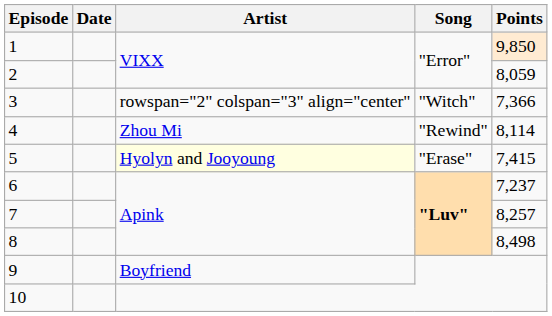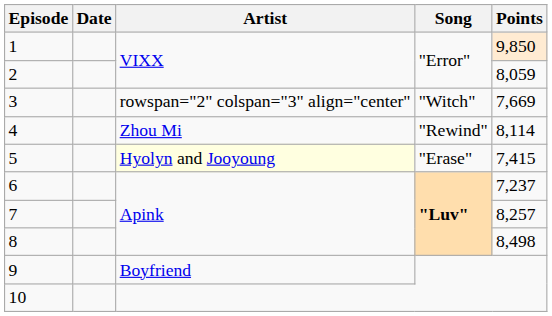(516, 102) 7,366 -> (516, 102) 7,669
